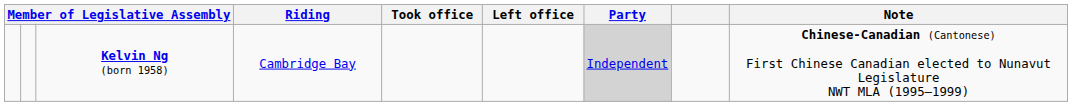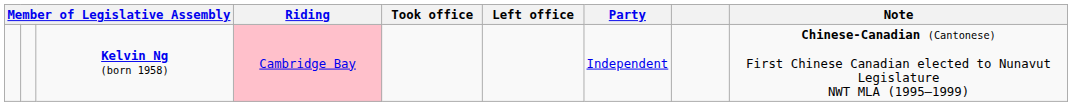(308, 63) no background -> (308, 63) pink background
(627, 63) lightgrey background -> (627, 63) no background
